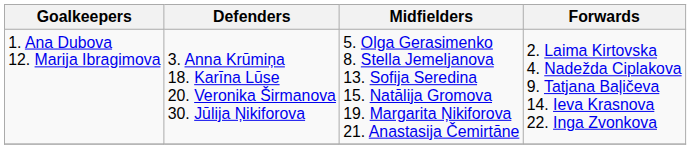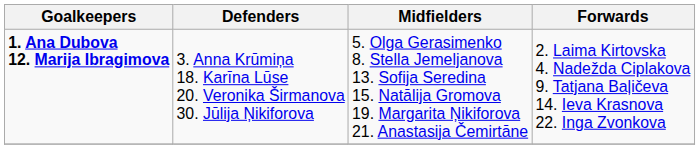(84, 51) normal -> (89, 51) bold
